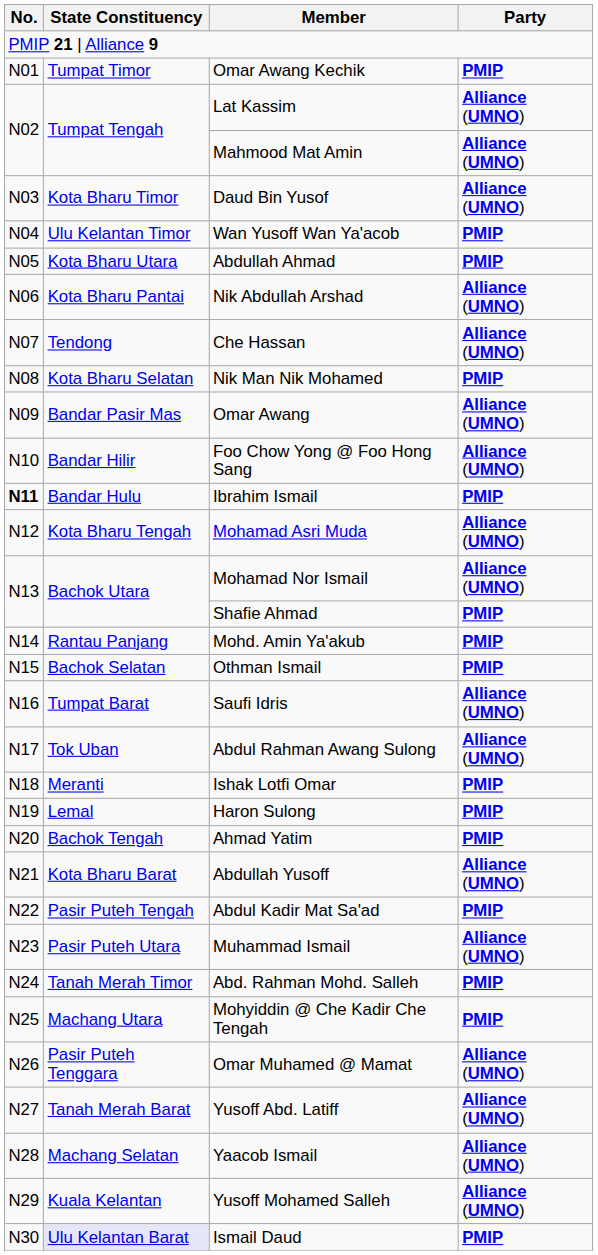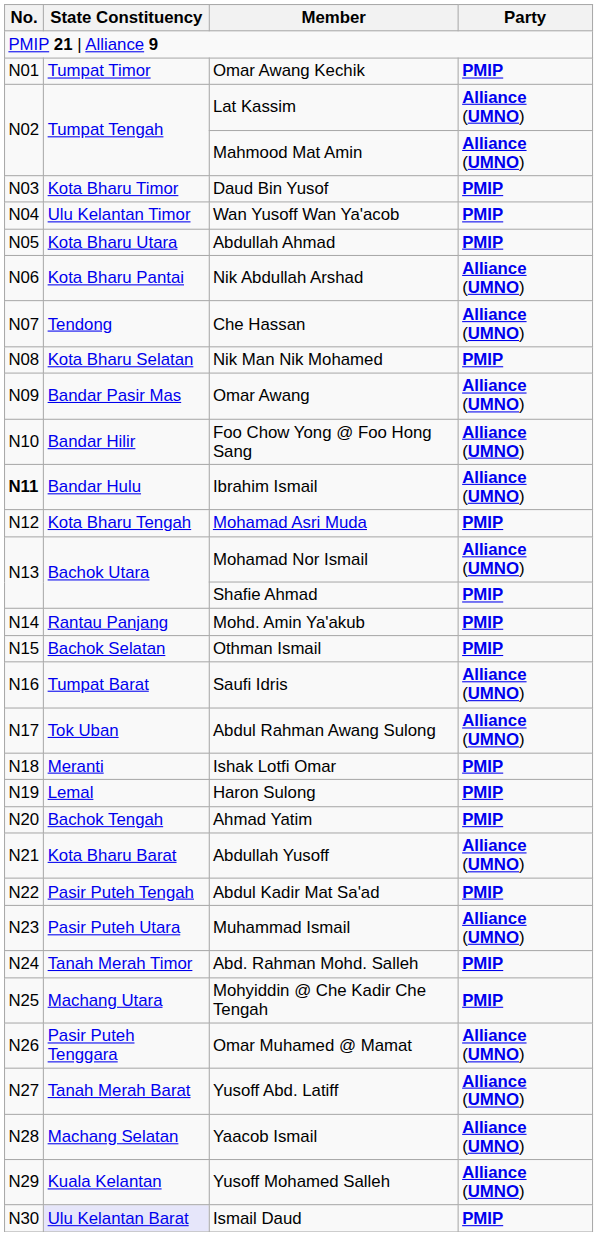(494, 198) Alliance (UMNO) -> (483, 188) PMIP
(483, 496) PMIP -> (494, 487) Alliance (UMNO)
(494, 532) Alliance (UMNO) -> (483, 523) PMIP
